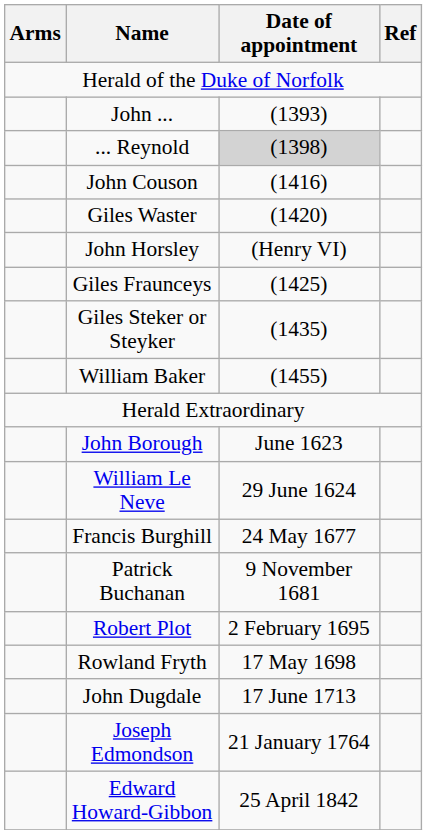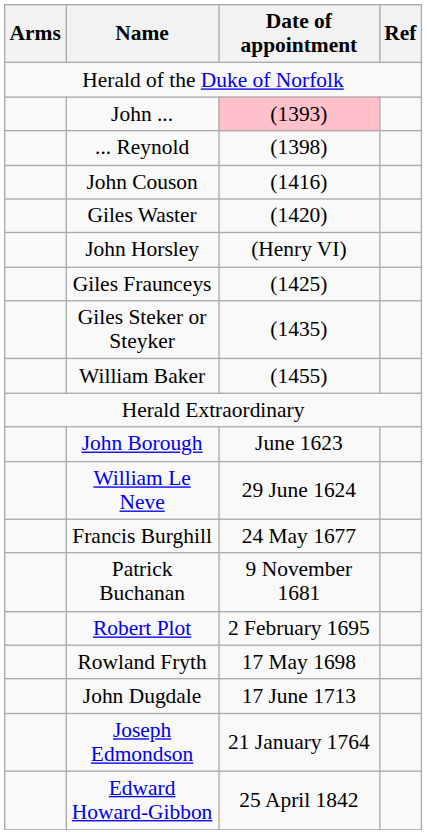(299, 113) no background -> (299, 113) pink background
(299, 147) lightgrey background -> (299, 147) no background
